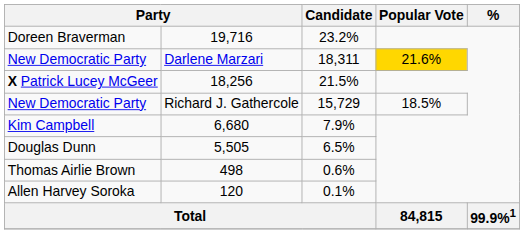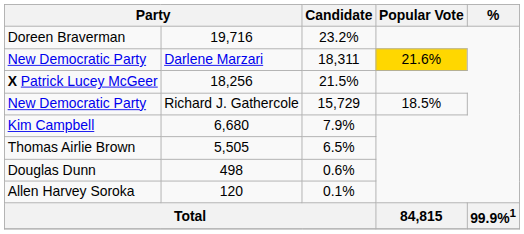(52, 147) Douglas Dunn -> (71, 147) Thomas Airlie Brown
(71, 170) Thomas Airlie Brown -> (52, 170) Douglas Dunn
